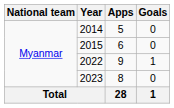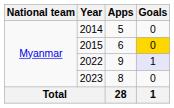(153, 45) no background -> (153, 45) gold background
(153, 62) no background -> (153, 62) lavender background
